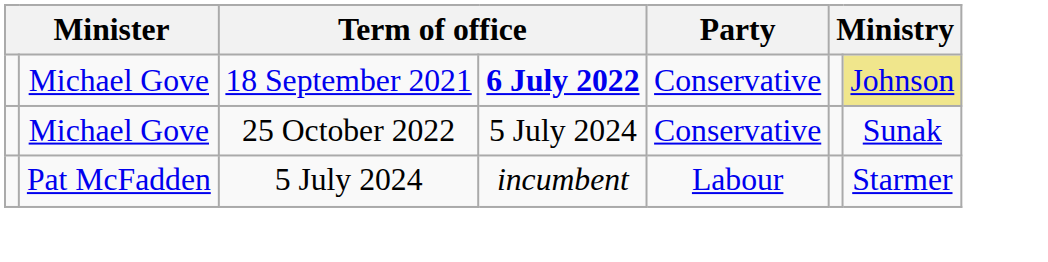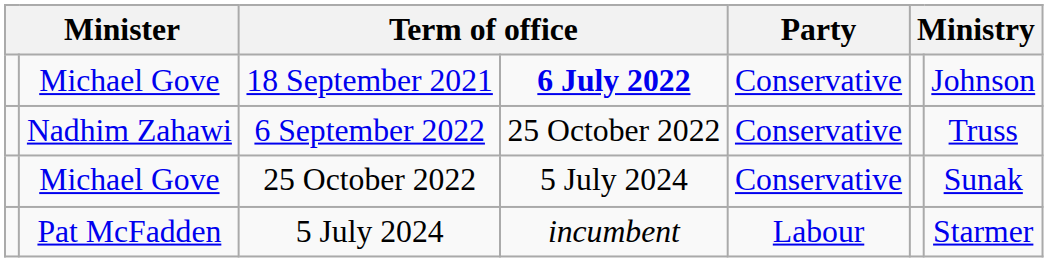(902, 79) khaki background -> (983, 79) no background
+ row: (370, 130)
